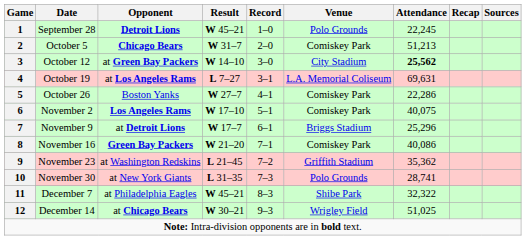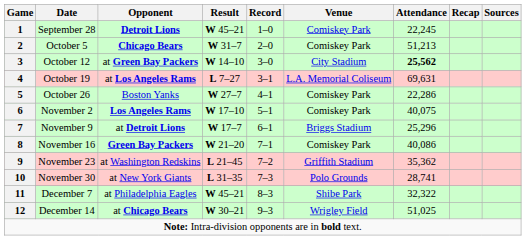(339, 29) Polo Grounds -> (339, 29) Comiskey Park
